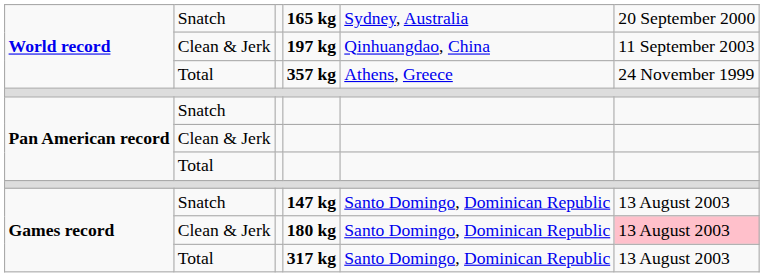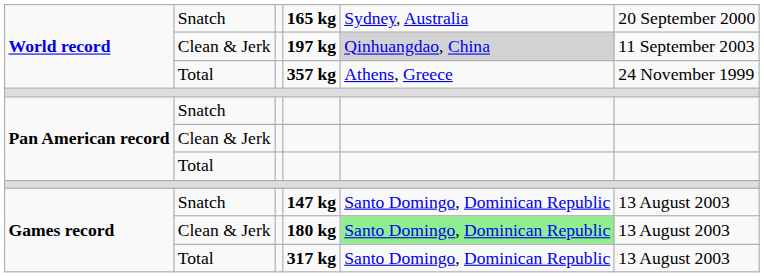(417, 46) no background -> (417, 46) lightgrey background
(477, 230) no background -> (477, 230) lightgreen background
(674, 230) pink background -> (674, 230) no background
